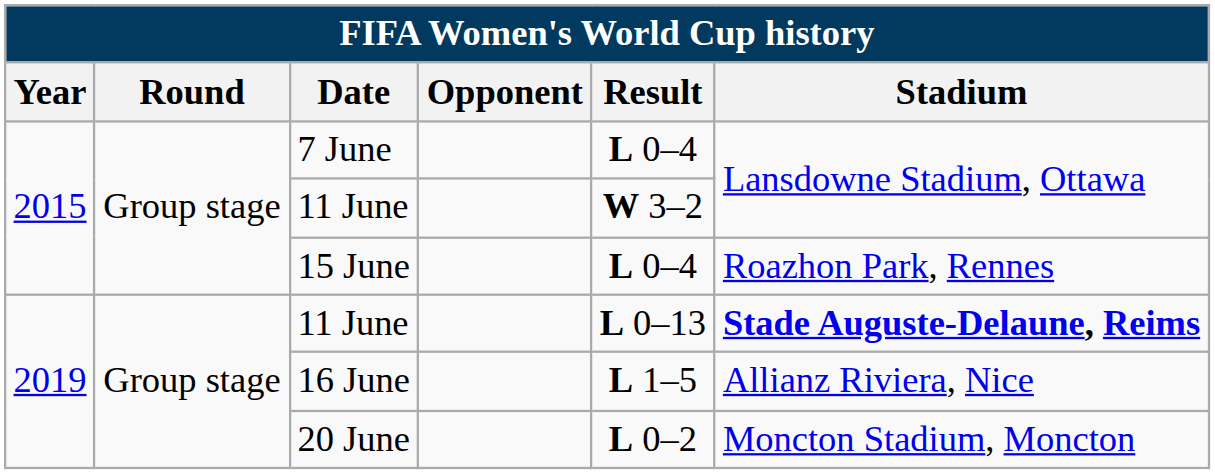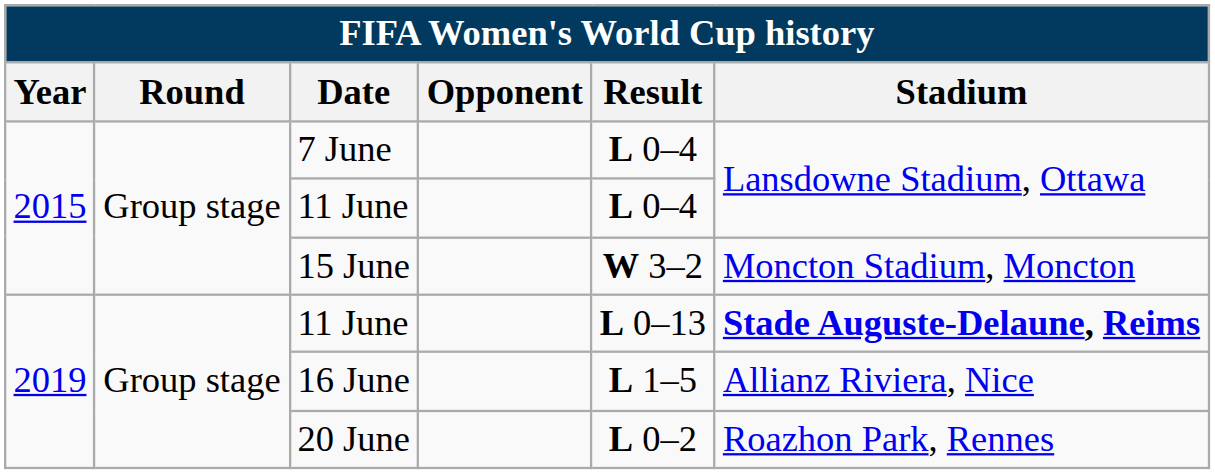(653, 206) W 3–2 -> (653, 206) L 0–4
(653, 264) L 0–4 -> (653, 264) W 3–2
(889, 264) Roazhon Park, Rennes -> (929, 264) Moncton Stadium, Moncton
(929, 438) Moncton Stadium, Moncton -> (889, 438) Roazhon Park, Rennes
